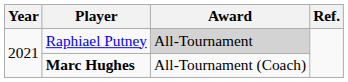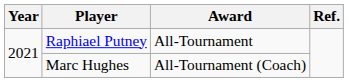(203, 41) lightgrey background -> (203, 41) no background
(90, 65) bold -> (87, 65) normal
